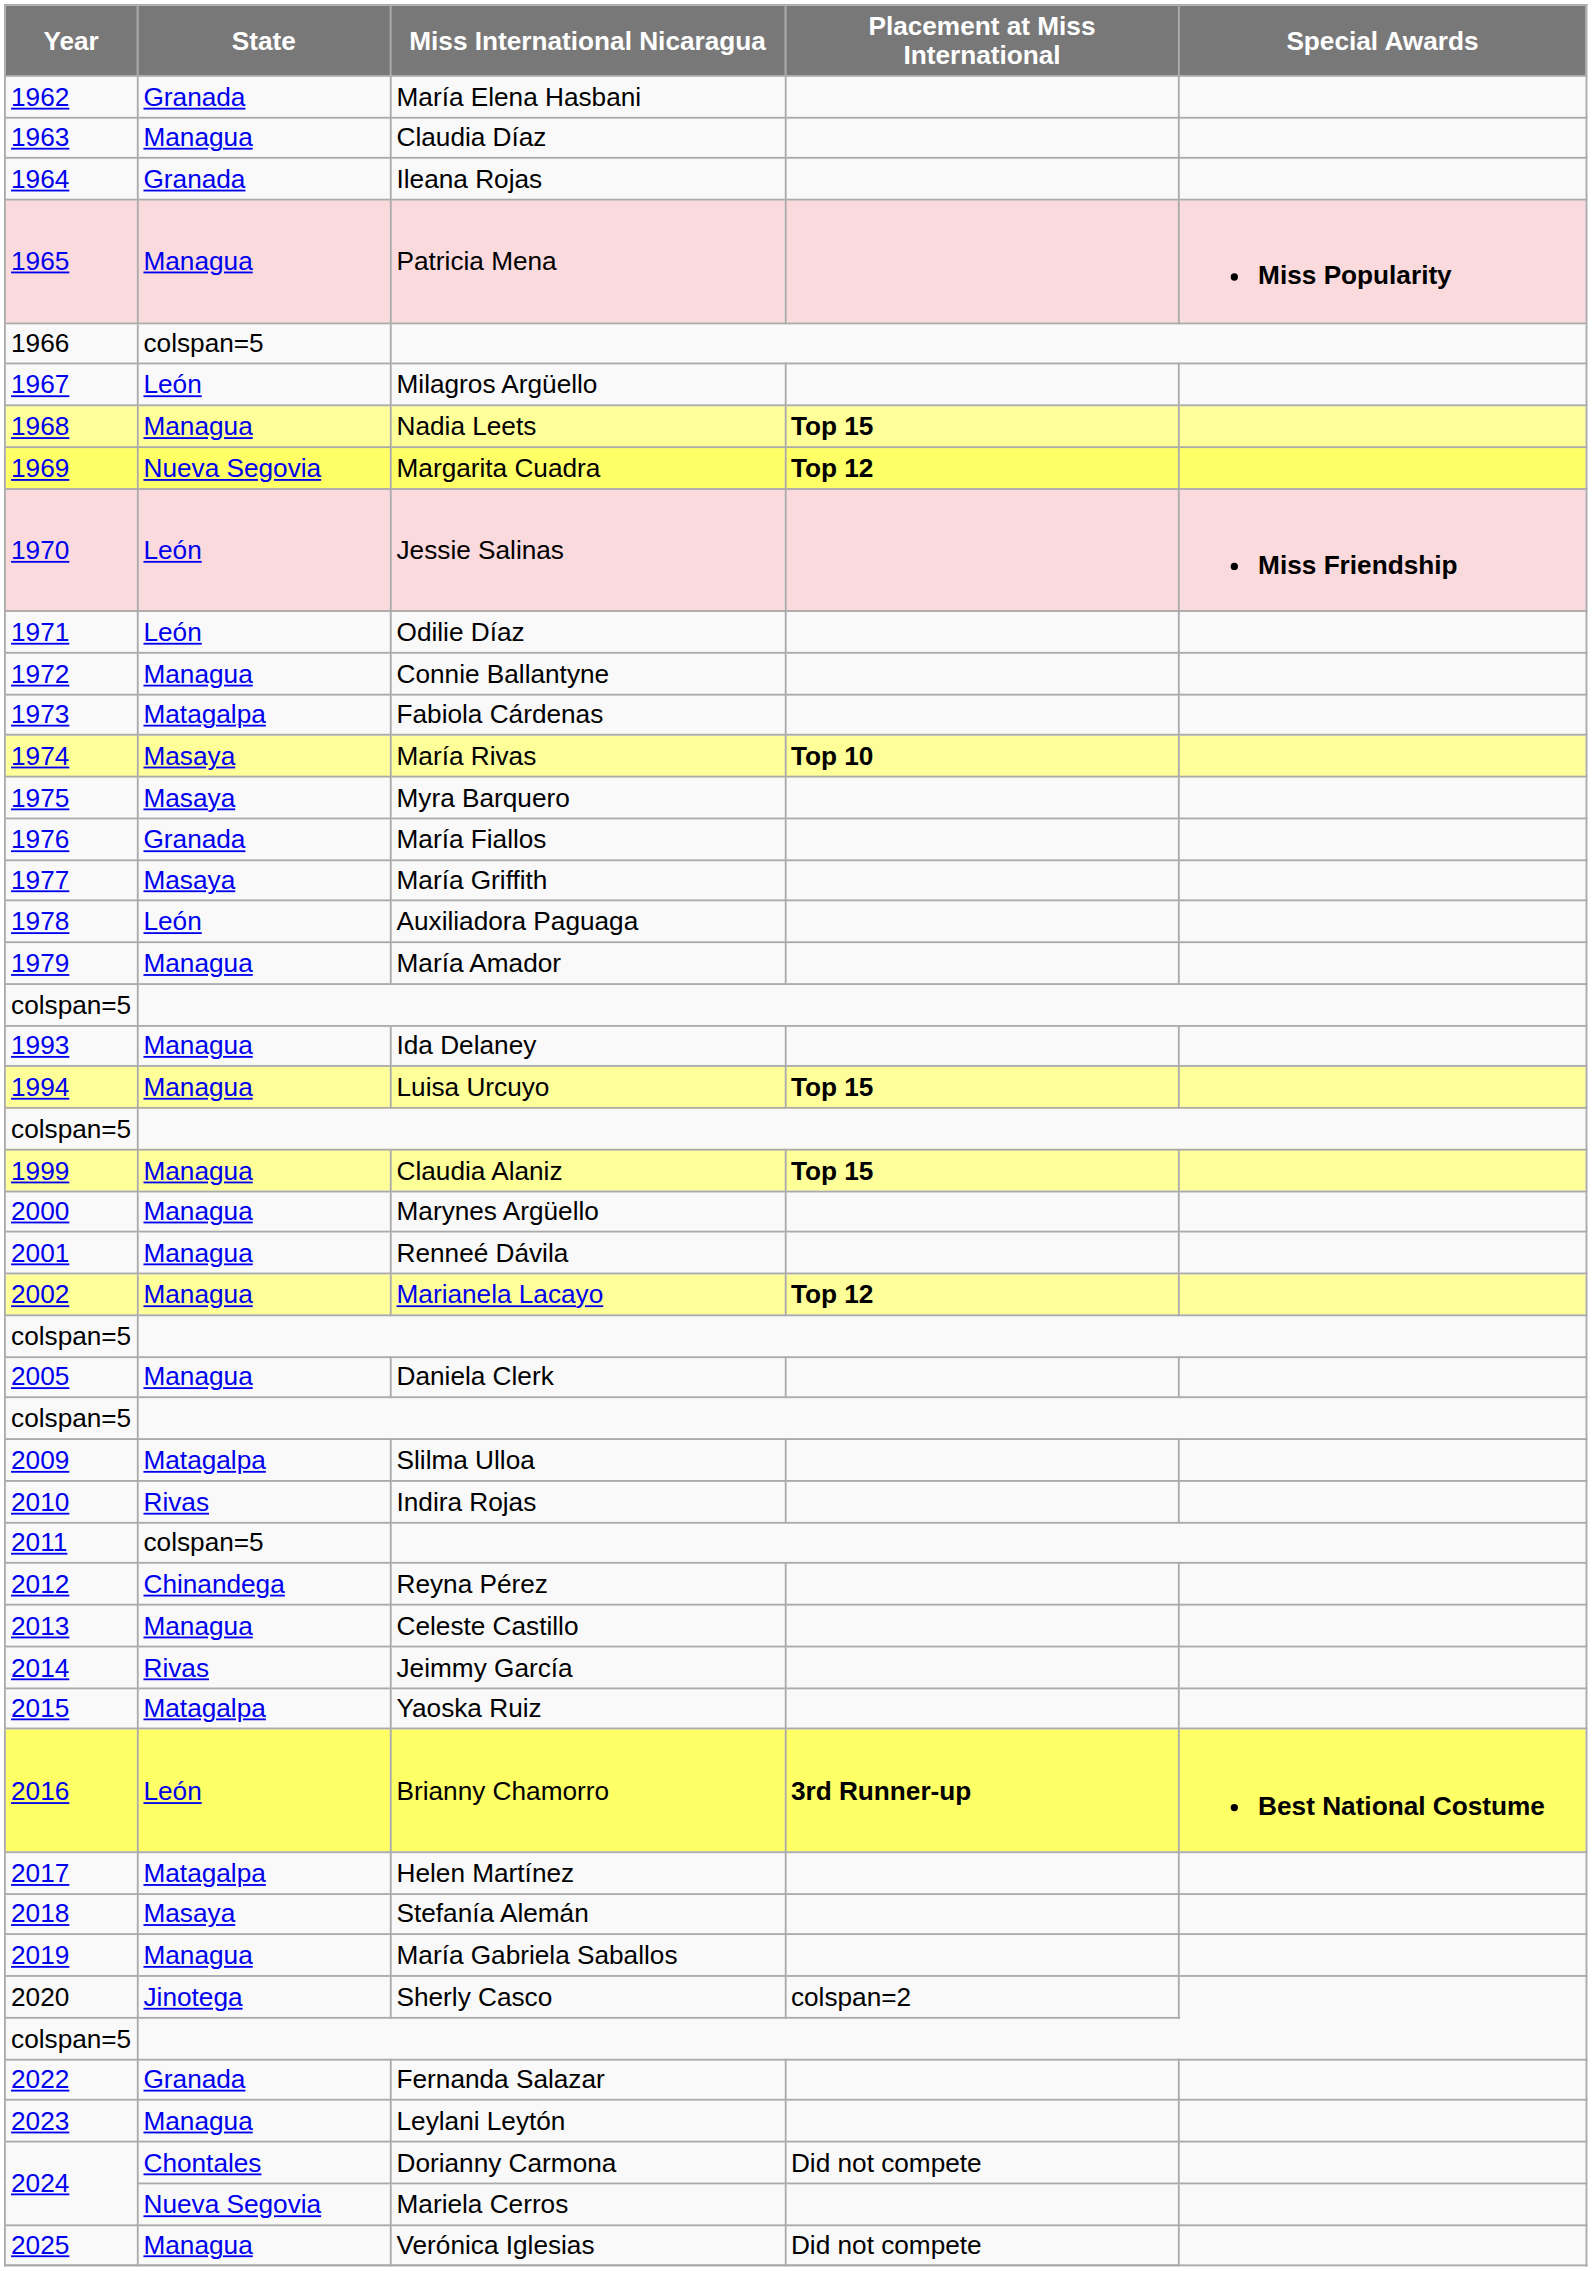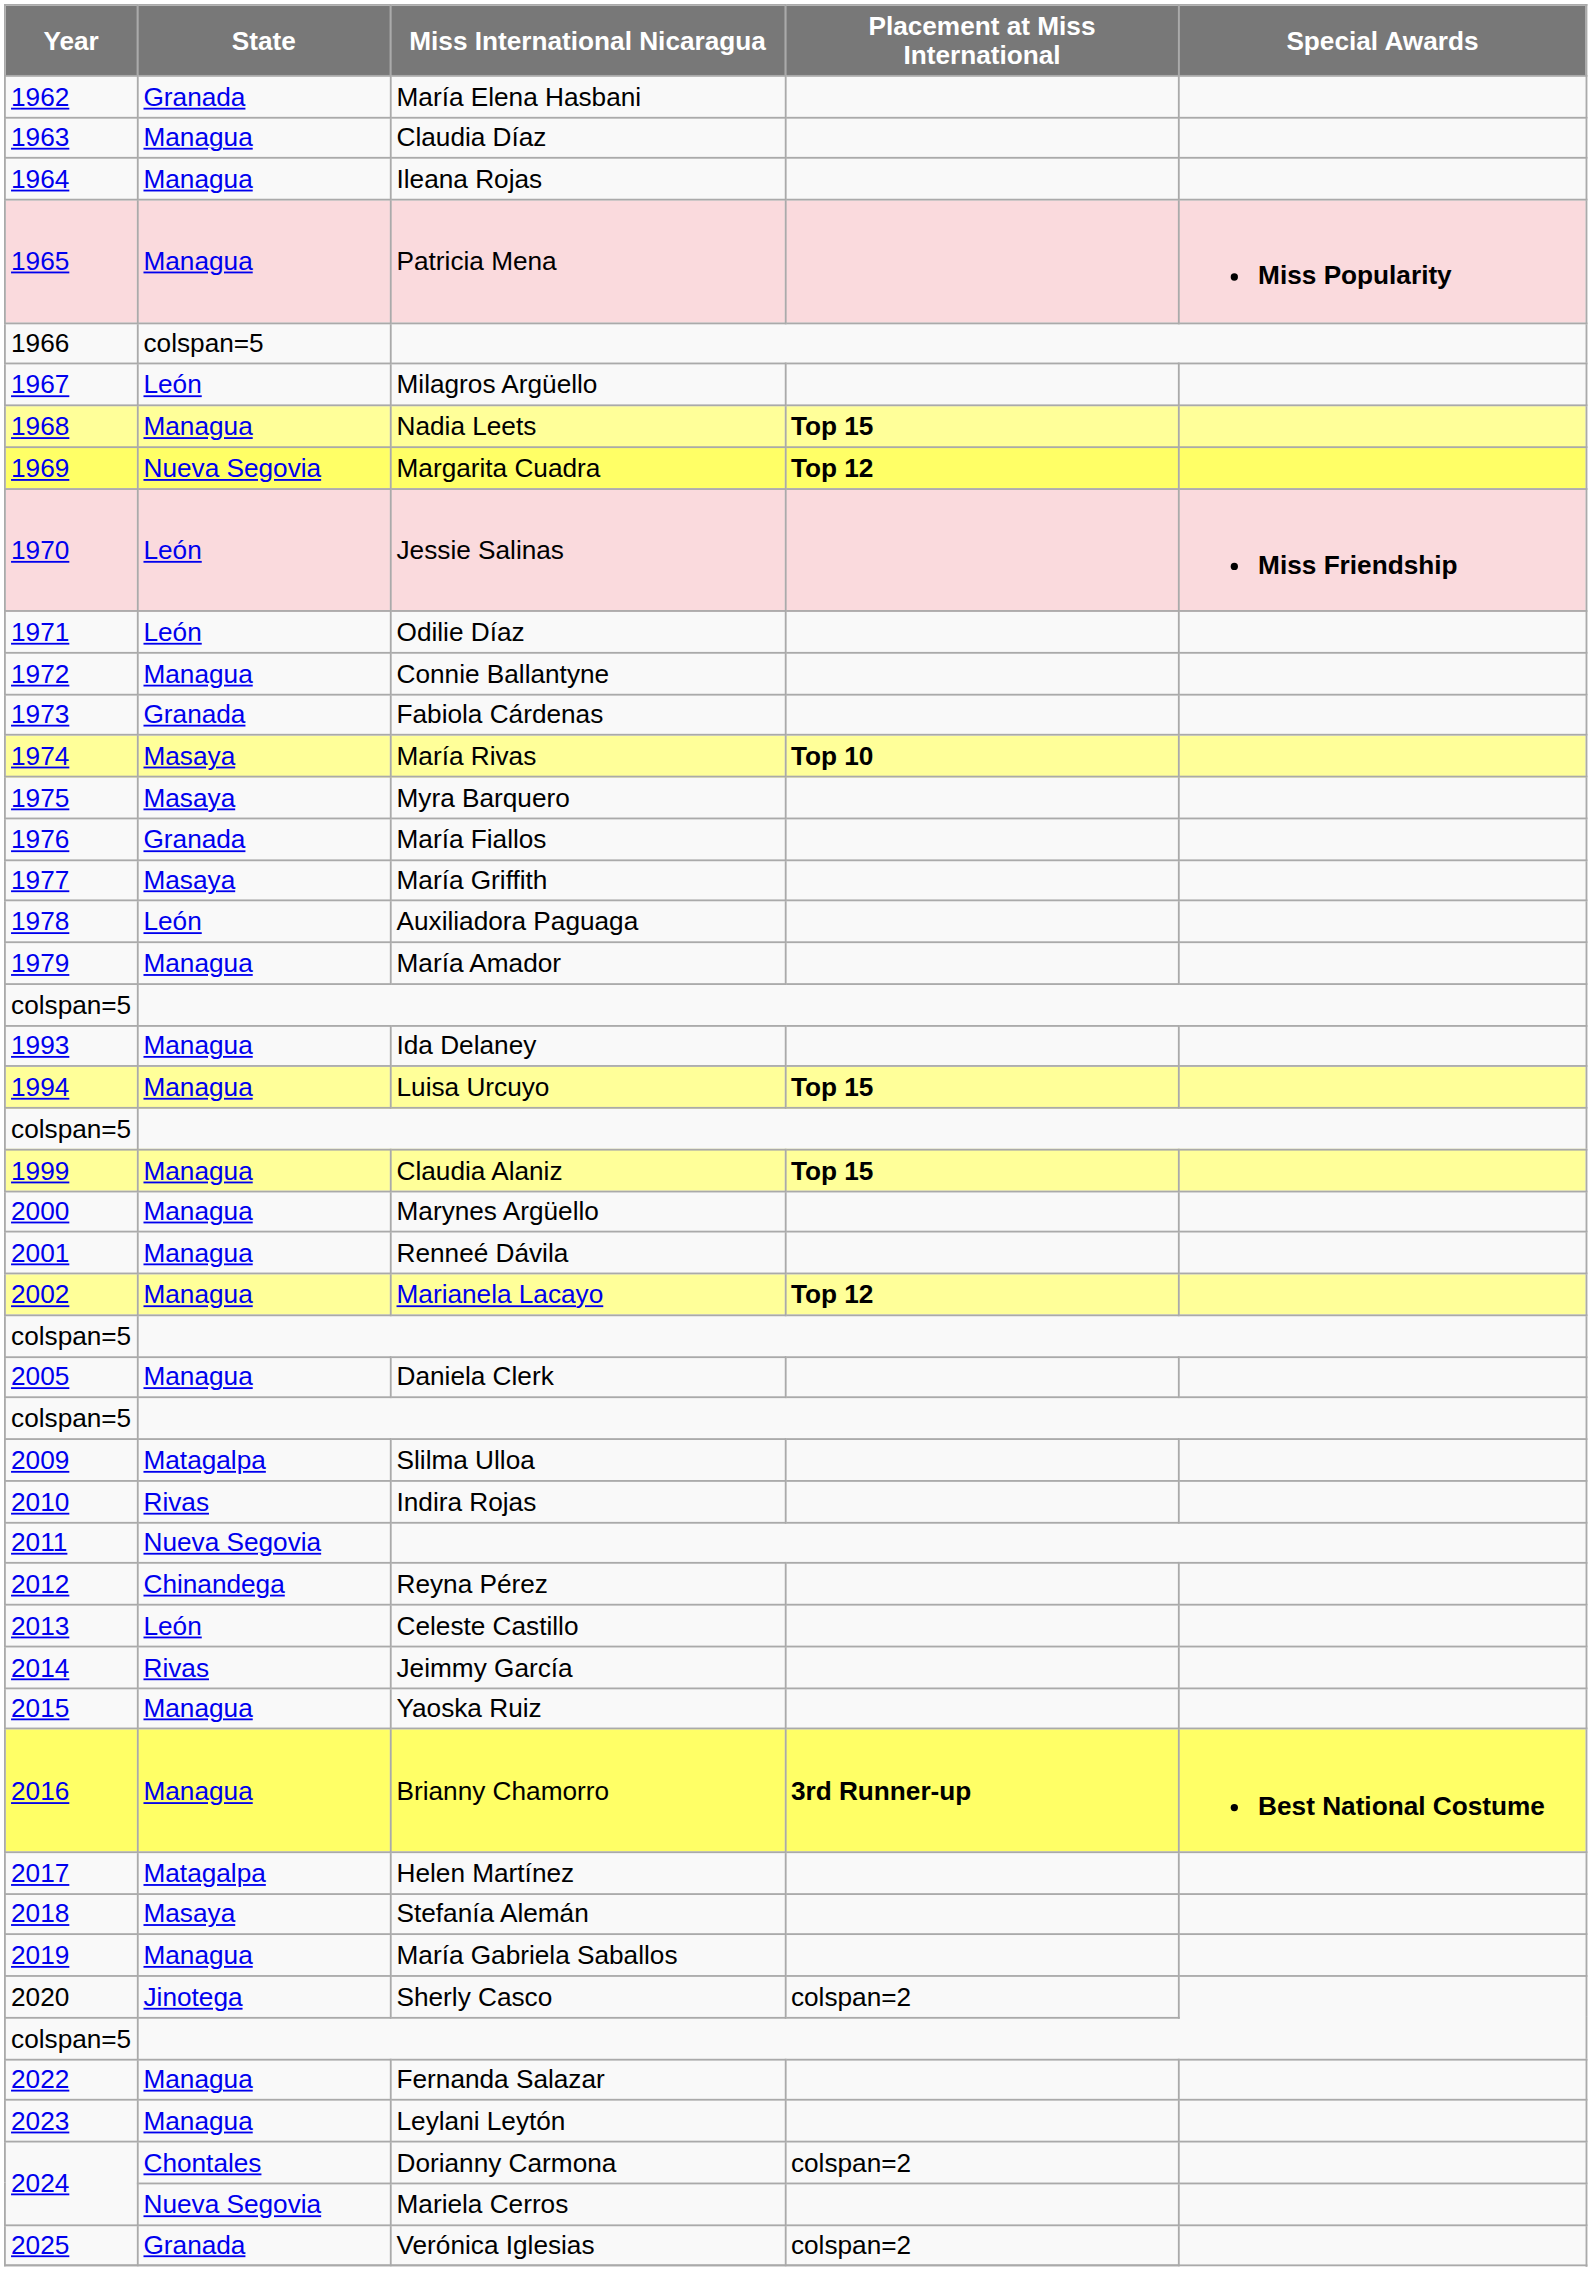(194, 179) Granada -> (198, 179) Managua
(205, 715) Matagalpa -> (194, 715) Granada
(204, 1543) colspan=5 -> (232, 1543) Nueva Segovia
(198, 1626) Managua -> (173, 1626) León
(205, 1709) Matagalpa -> (198, 1709) Managua
(173, 1791) León -> (198, 1791) Managua
(194, 2080) Granada -> (198, 2080) Managua
(886, 2163) Did not compete -> (851, 2163) colspan=2
(198, 2246) Managua -> (194, 2246) Granada
(886, 2246) Did not compete -> (851, 2246) colspan=2
